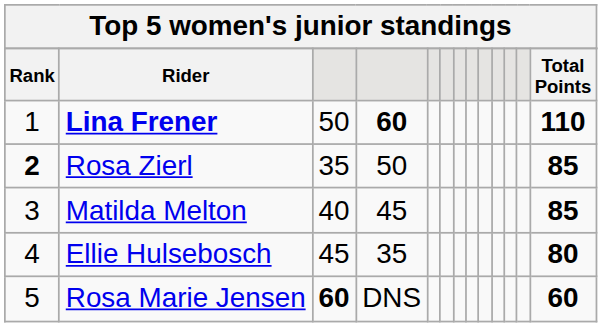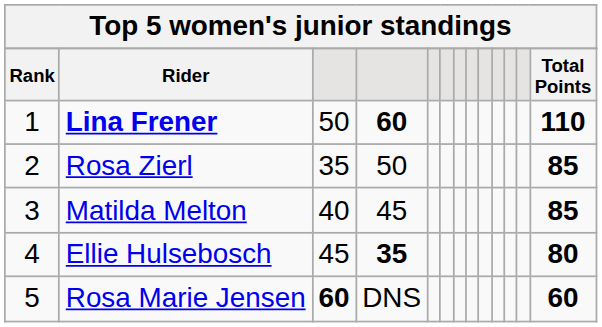(32, 165) bold -> (32, 165) normal
(392, 254) normal -> (392, 254) bold
